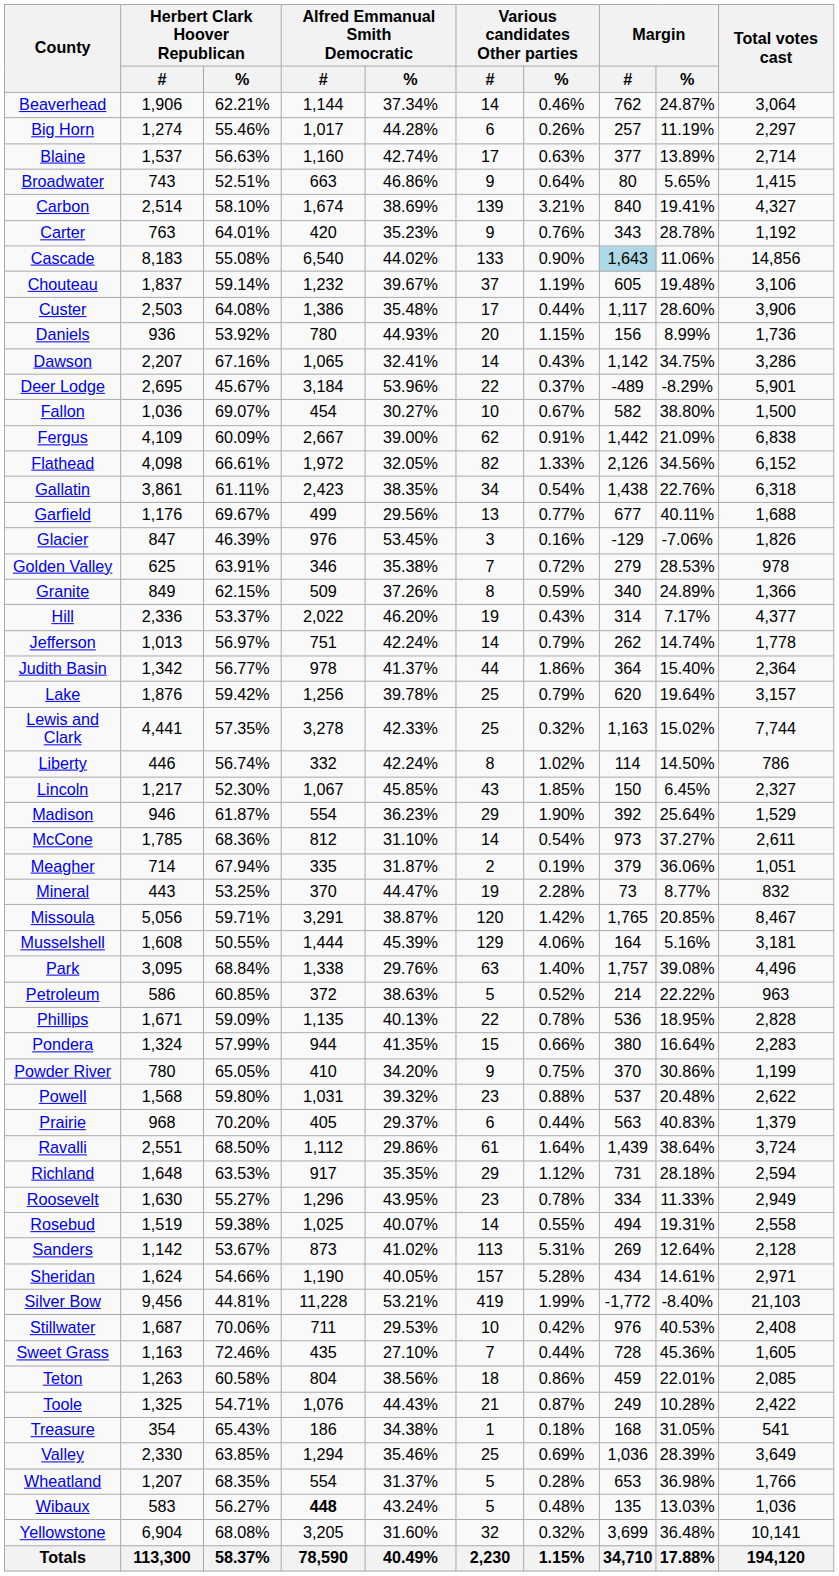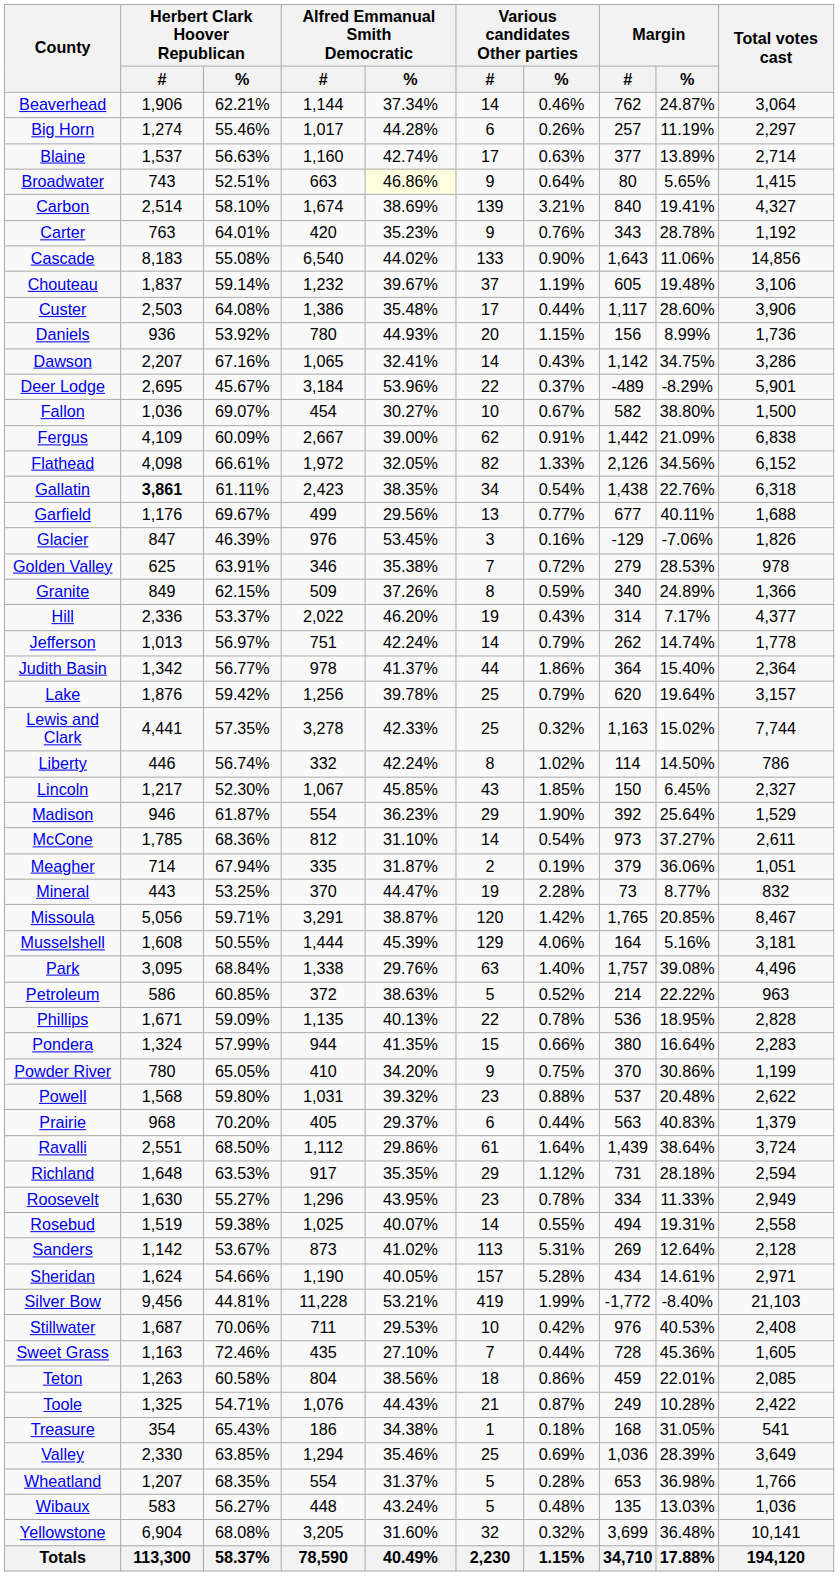(411, 181) no background -> (411, 181) lightyellow background
(628, 258) lightblue background -> (628, 258) no background
(162, 489) normal -> (162, 489) bold
(323, 1507) bold -> (323, 1507) normal
